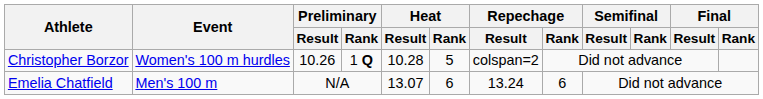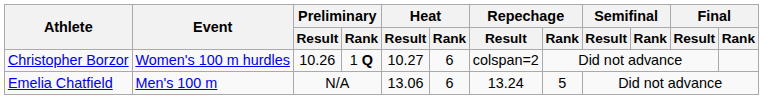(405, 60) 10.28 -> (405, 60) 10.27
(449, 60) 5 -> (449, 60) 6
(405, 83) 13.07 -> (405, 83) 13.06
(562, 83) 6 -> (562, 83) 5
